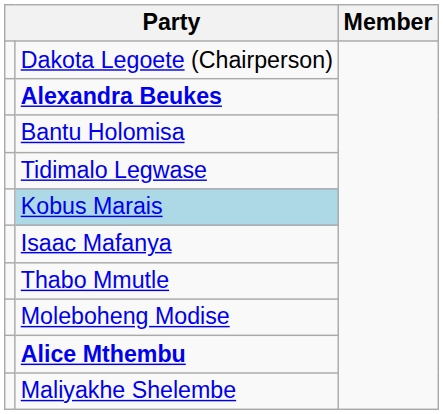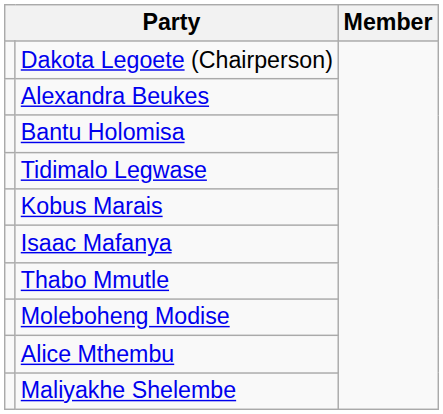(121, 96) bold -> (115, 96) normal
(92, 206) lightblue background -> (92, 206) no background
(103, 354) bold -> (97, 354) normal
